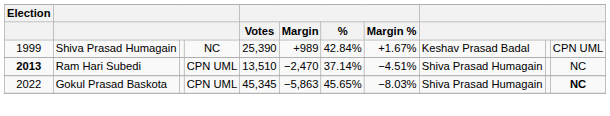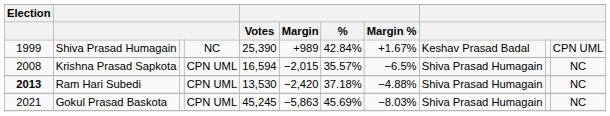+ row: (116, 66)
(259, 66) 13,510 -> (259, 84) 13,530
(301, 66) −2,470 -> (301, 84) −2,420
(343, 66) 37.14% -> (343, 84) 37.18%
(397, 66) −4.51% -> (397, 84) −4.88%
(29, 84) 2022 -> (29, 102) 2021
(259, 84) 45,345 -> (259, 102) 45,245
(343, 84) 45.65% -> (343, 102) 45.69%
(578, 84) bold -> (578, 102) normal
